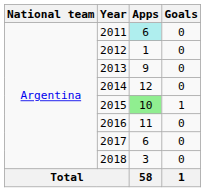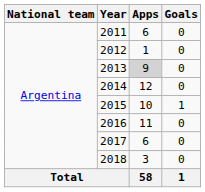(146, 32) paleturquoise background -> (146, 32) no background
(146, 68) no background -> (146, 68) lightgrey background
(146, 105) lightgreen background -> (146, 105) no background
